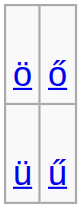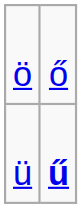(58, 173) normal -> (59, 173) bold
